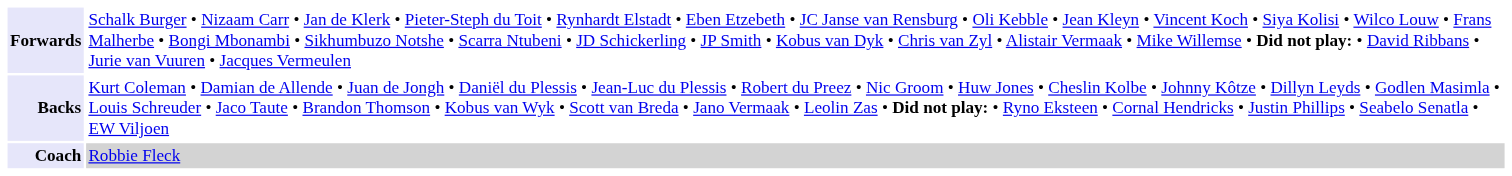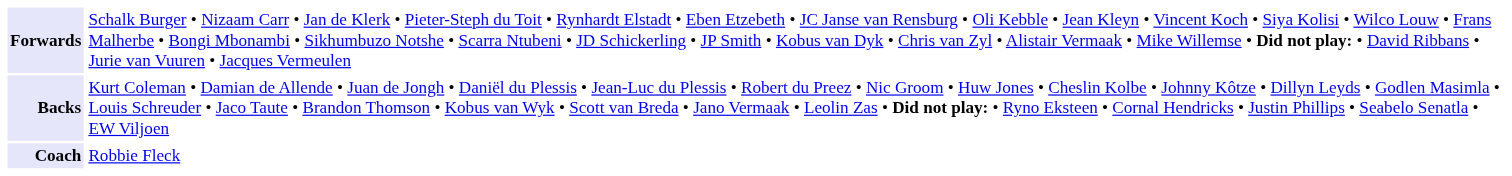(134, 155) lightgrey background -> (134, 155) no background
